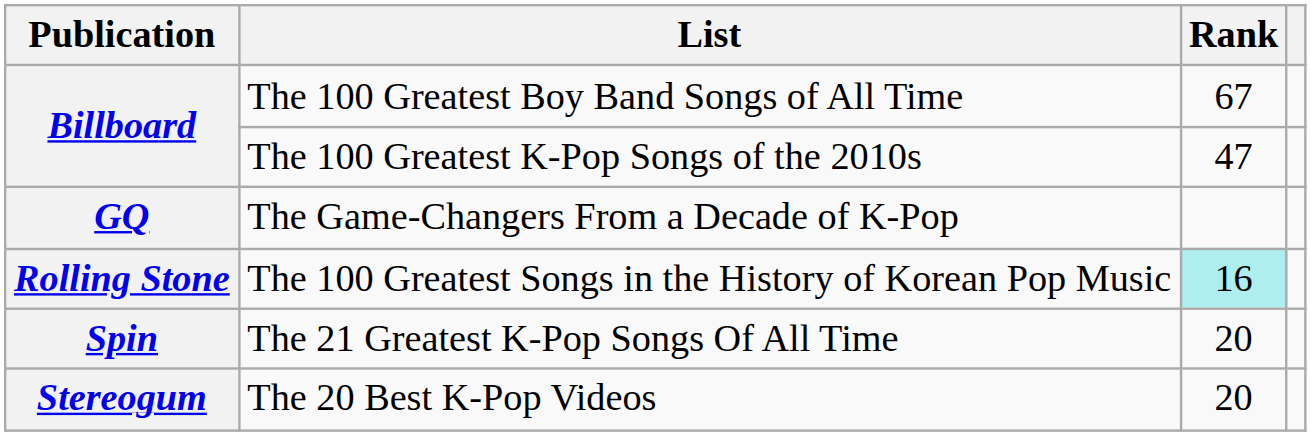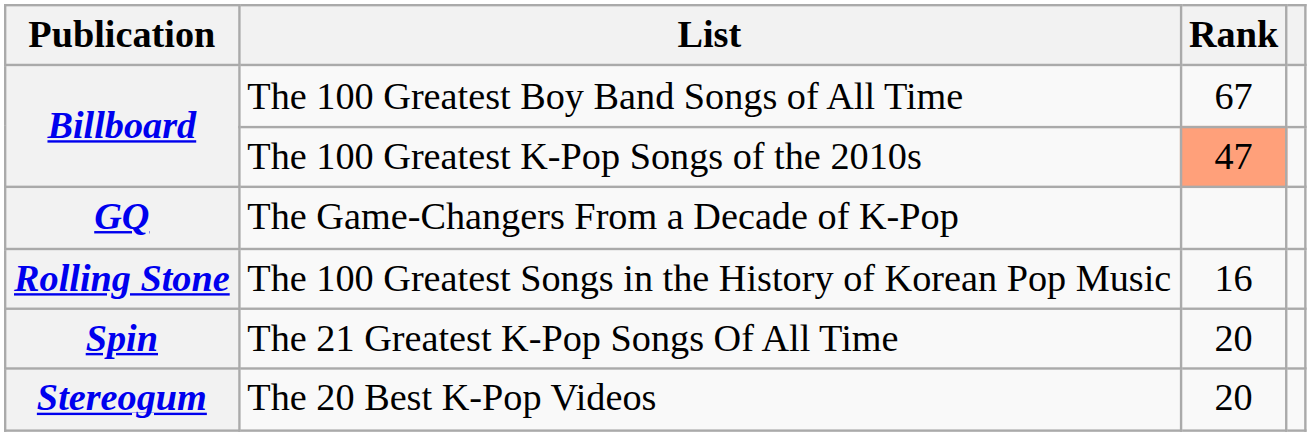(1234, 156) no background -> (1234, 156) lightsalmon background
(1234, 277) paleturquoise background -> (1234, 277) no background
